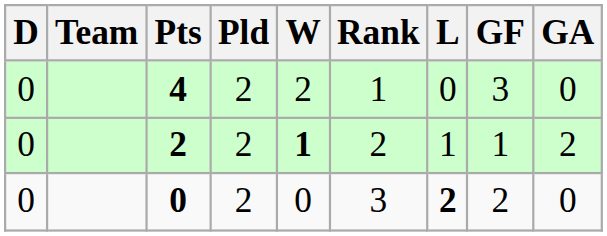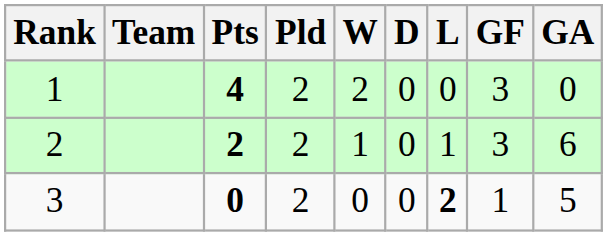columns swapped: (378, 32) <-> (26, 32)
(303, 144) bold -> (360, 144) normal
(500, 144) 1 -> (500, 144) 3
(568, 144) 2 -> (568, 144) 6
(500, 200) 2 -> (500, 200) 1
(568, 200) 0 -> (568, 200) 5
